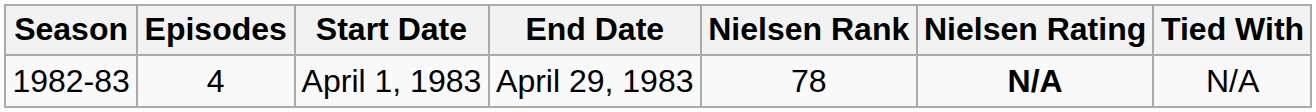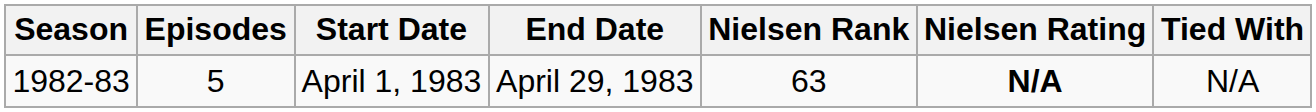(216, 80) 4 -> (216, 80) 5
(809, 80) 78 -> (809, 80) 63
